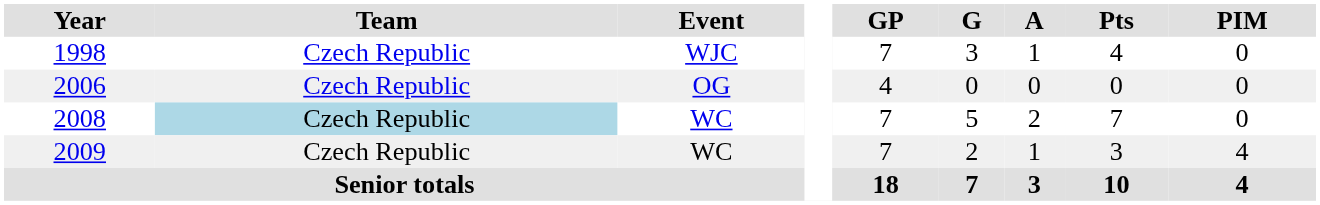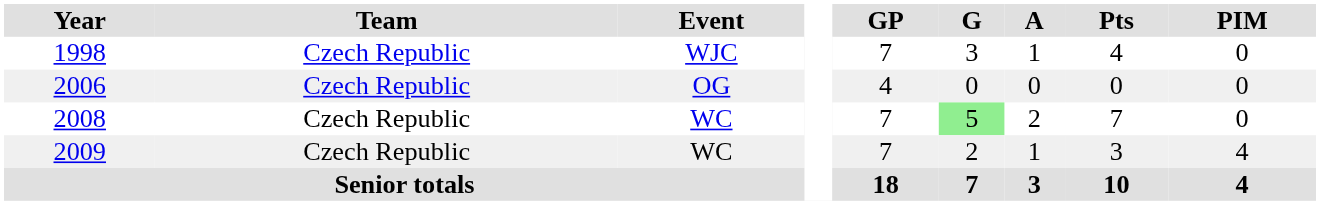(387, 118) lightblue background -> (387, 118) no background
(972, 118) no background -> (972, 118) lightgreen background
